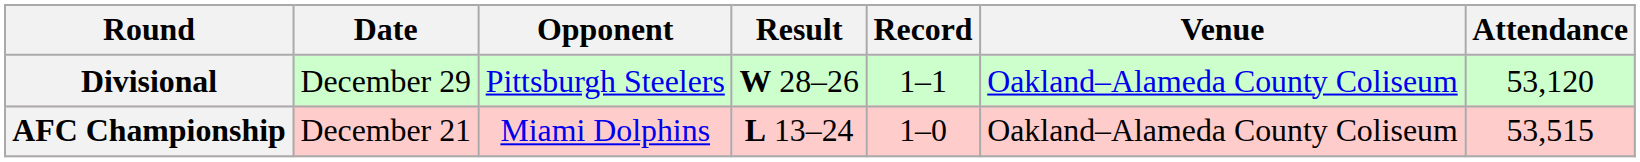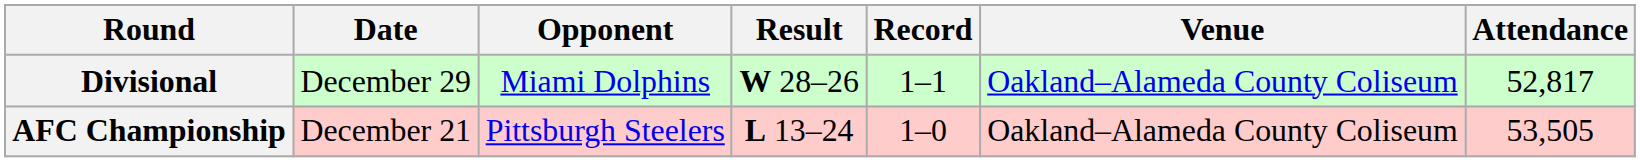(605, 80) Pittsburgh Steelers -> (605, 80) Miami Dolphins
(1550, 80) 53,120 -> (1550, 80) 52,817
(605, 130) Miami Dolphins -> (605, 130) Pittsburgh Steelers
(1550, 130) 53,515 -> (1550, 130) 53,505
